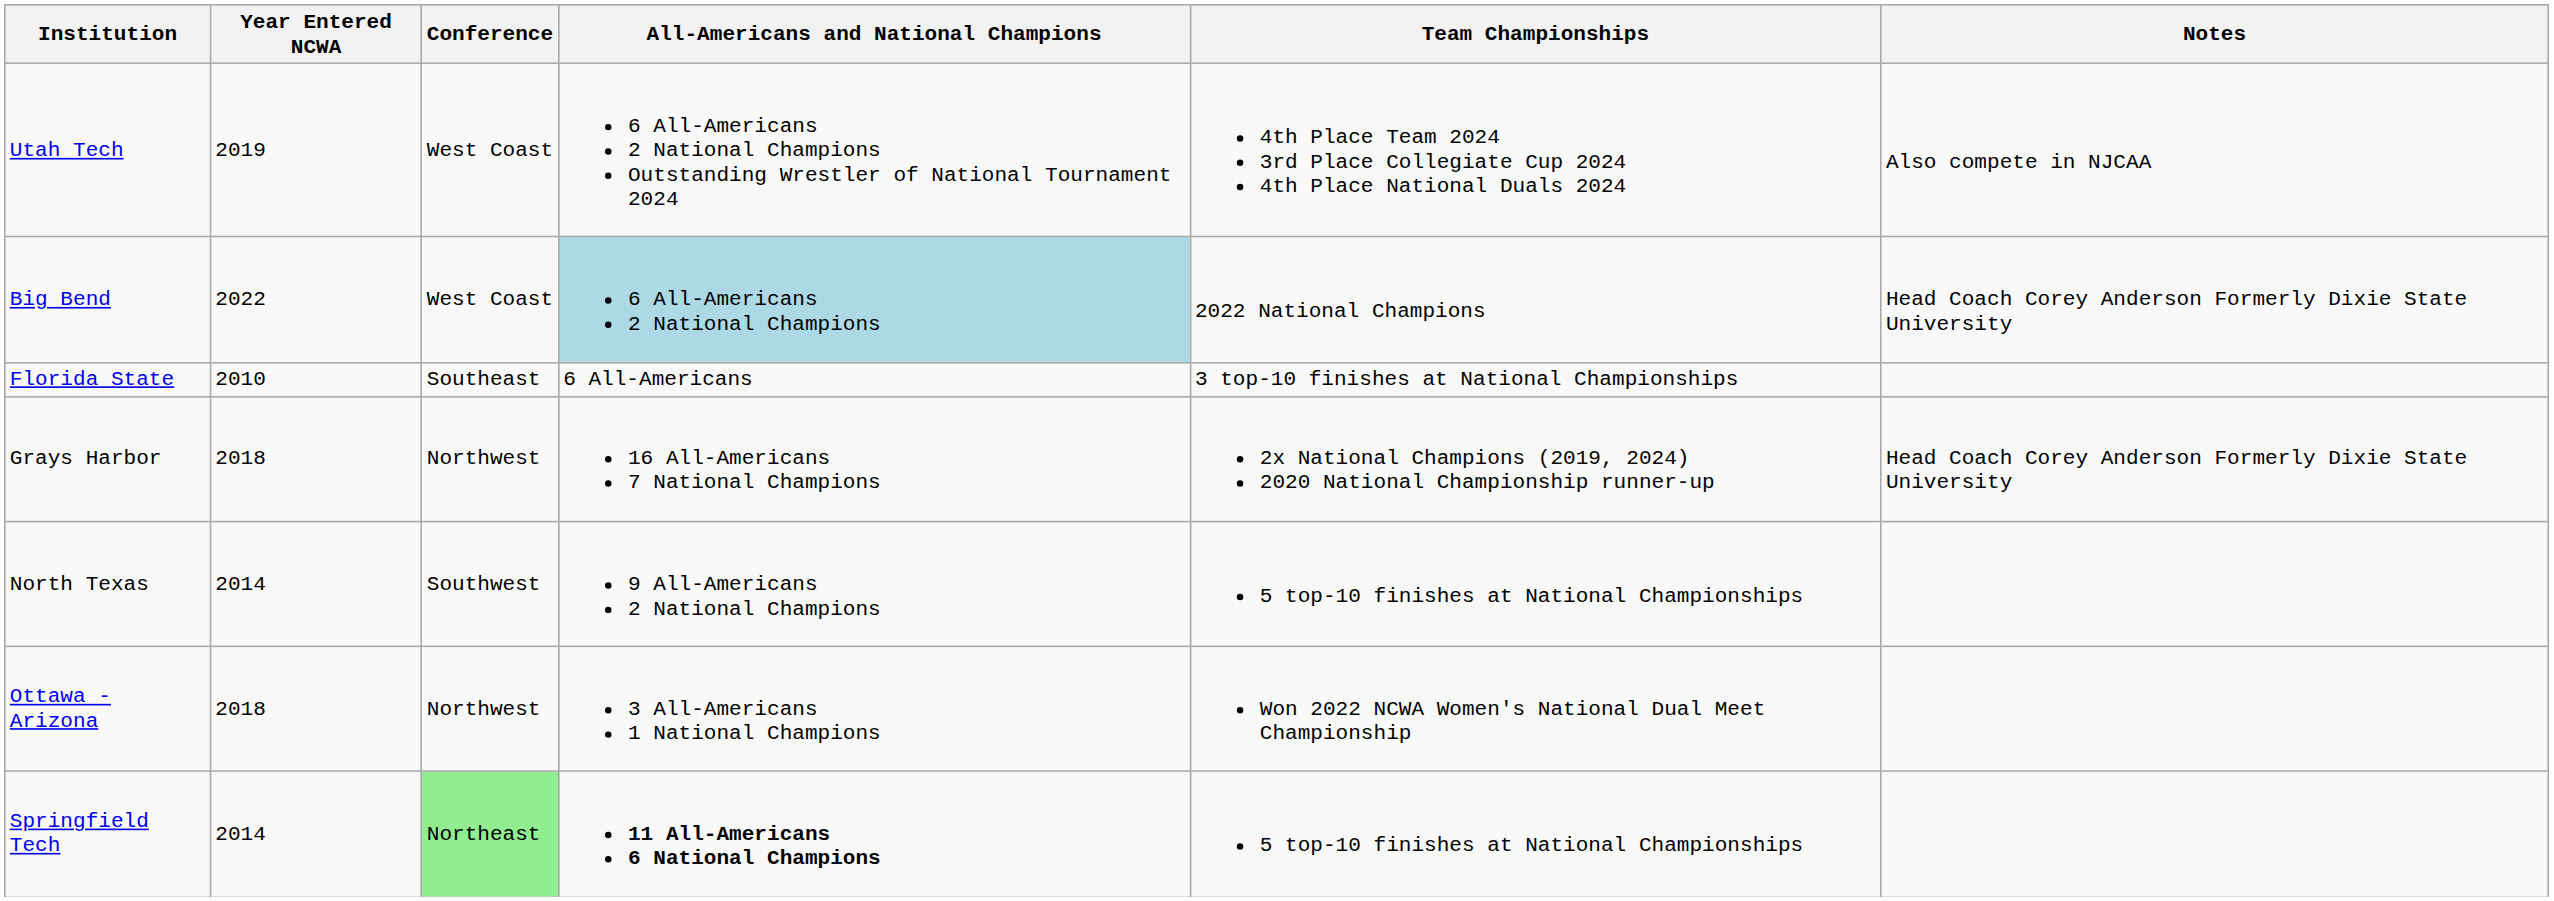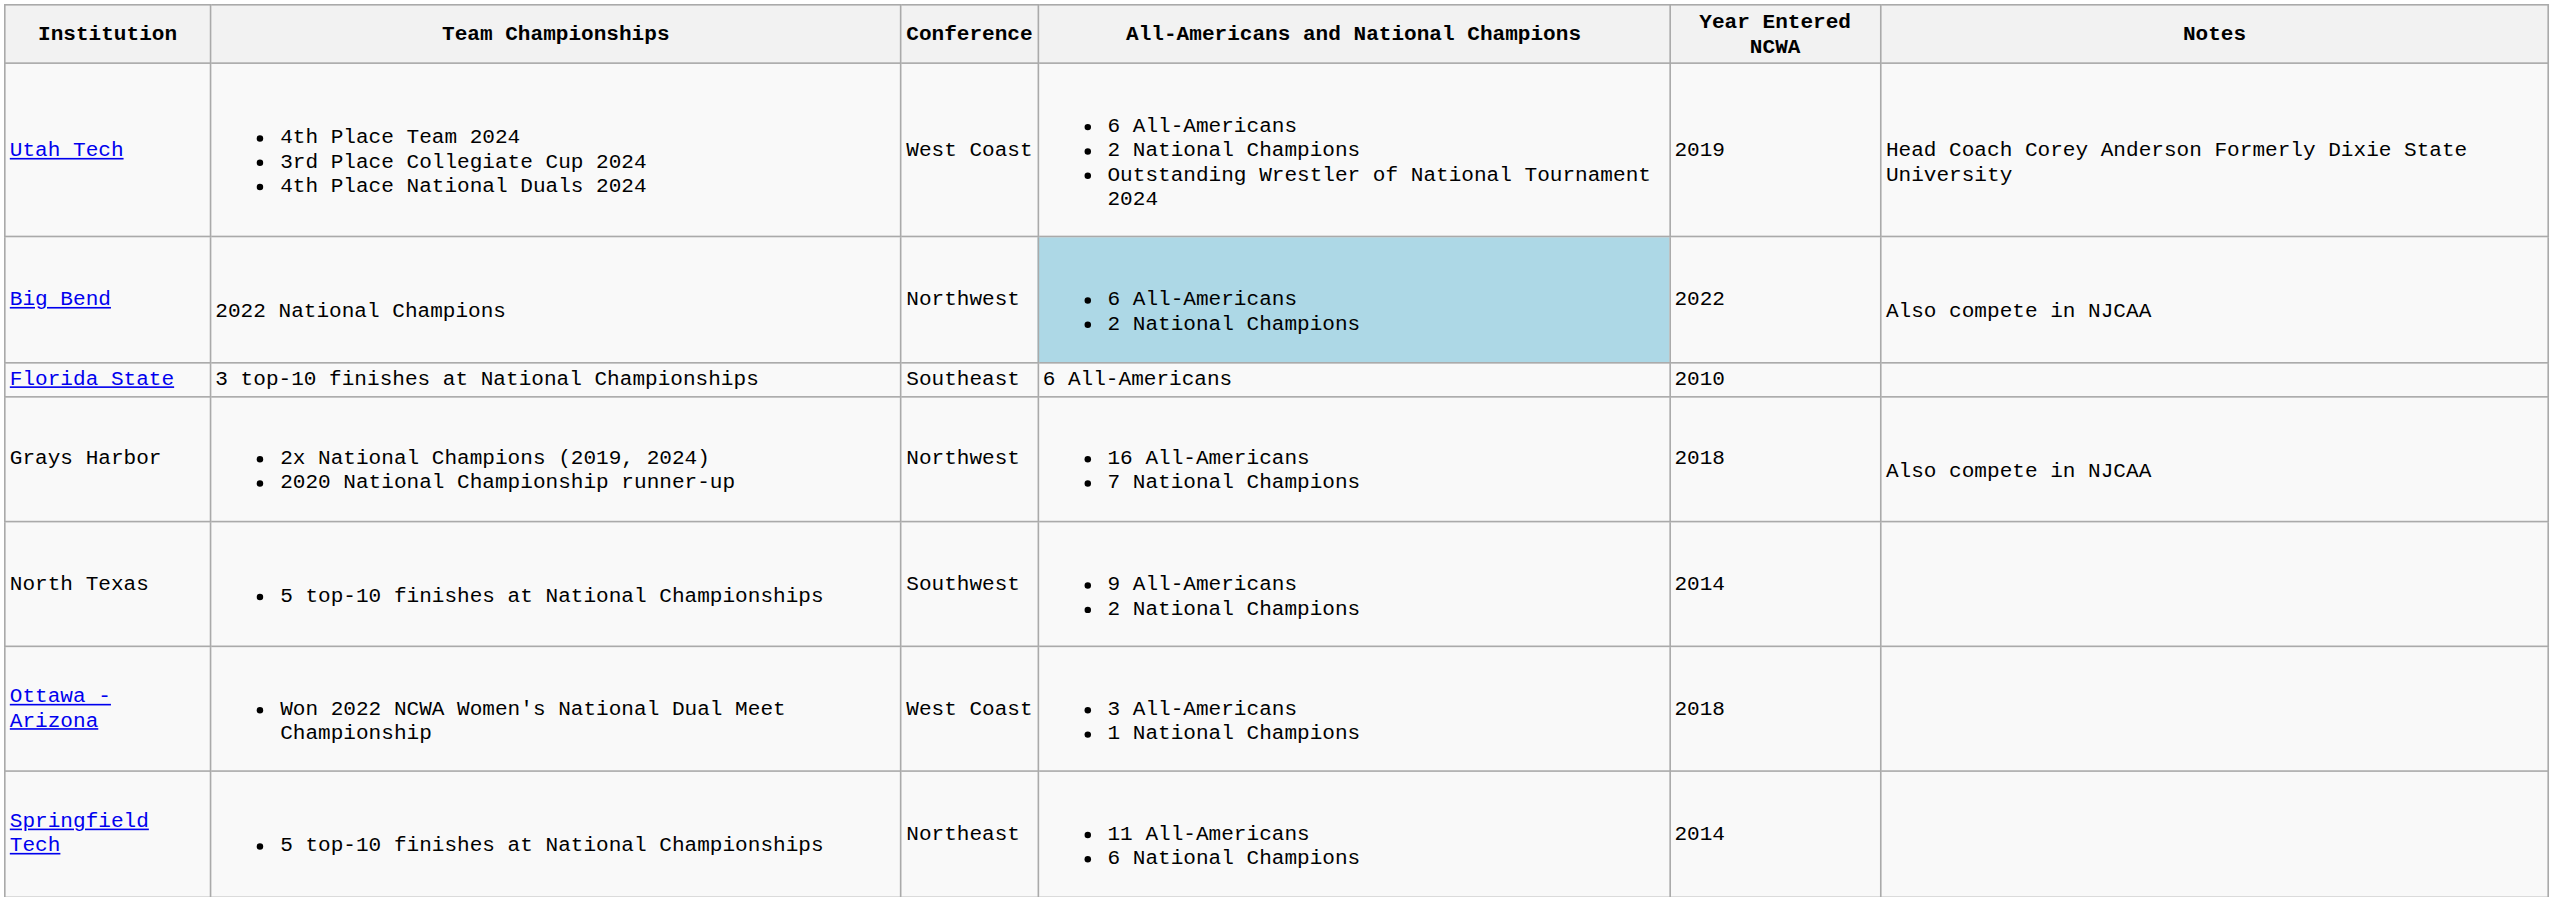columns swapped: (316, 34) <-> (1535, 34)
(2019, 162) Also compete in NJCAA -> (2177, 162) Head Coach Corey Anderson Formerly Dixie State University
(490, 300) West Coast -> (963, 300) Northwest
(2177, 312) Head Coach Corey Anderson Formerly Dixie State University -> (2019, 312) Also compete in NJCAA
(2177, 471) Head Coach Corey Anderson Formerly Dixie State University -> (2019, 471) Also compete in NJCAA
(484, 709) Northwest -> (969, 709) West Coast
(484, 834) lightgreen background -> (963, 834) no background
(874, 846) bold -> (1354, 846) normal
